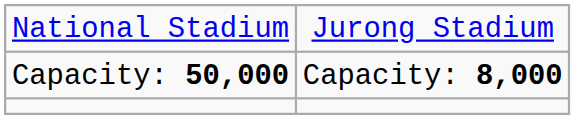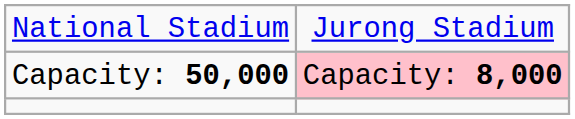(433, 76) no background -> (433, 76) pink background
